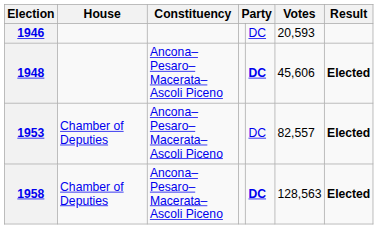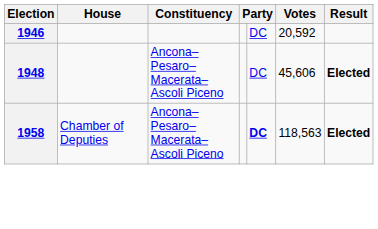(296, 33) 20,593 -> (297, 33) 20,592
(257, 73) bold -> (258, 73) normal
- row: (31, 133)
(299, 193) 128,563 -> (300, 133) 118,563
